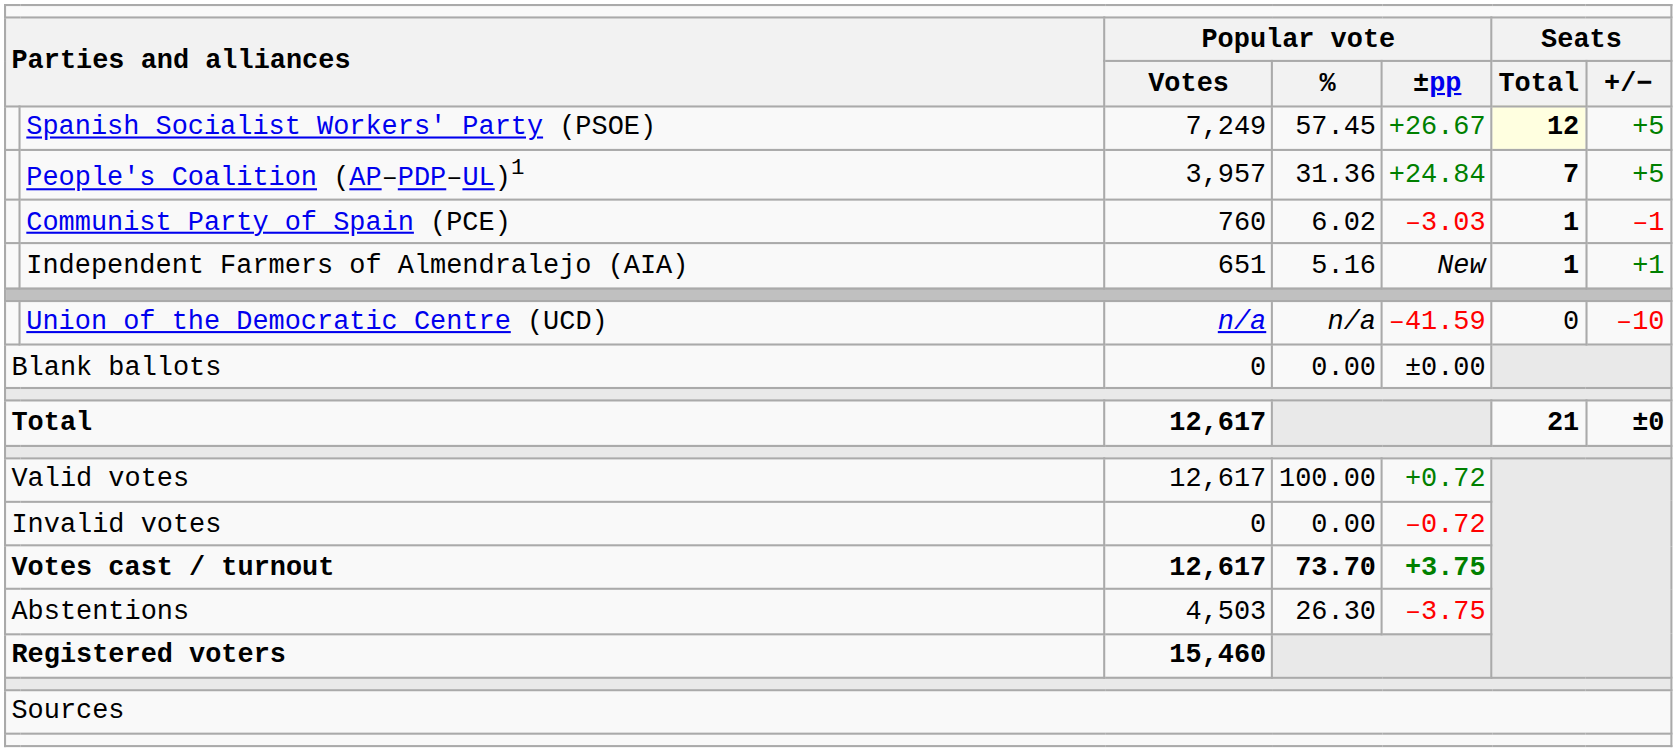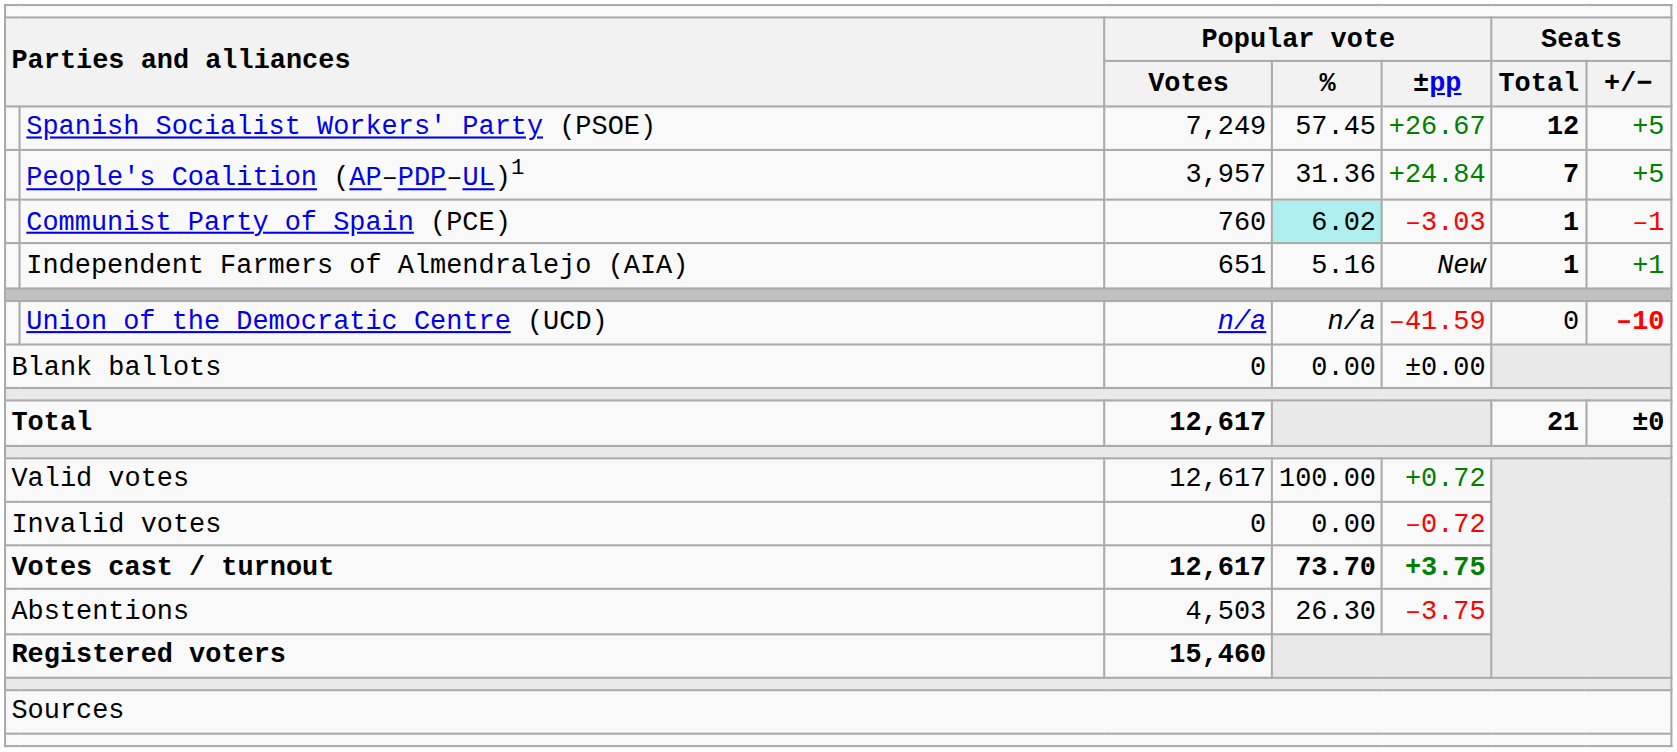(1563, 127) lightyellow background -> (1563, 127) no background
(1344, 222) no background -> (1344, 222) paleturquoise background
(1640, 323) normal -> (1640, 323) bold
